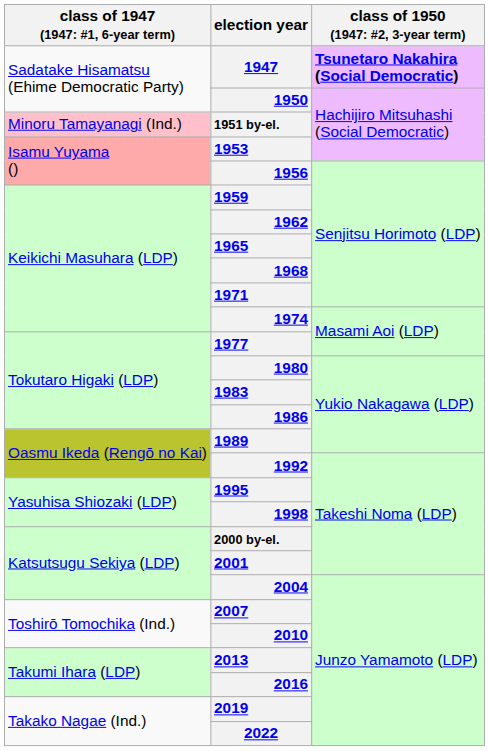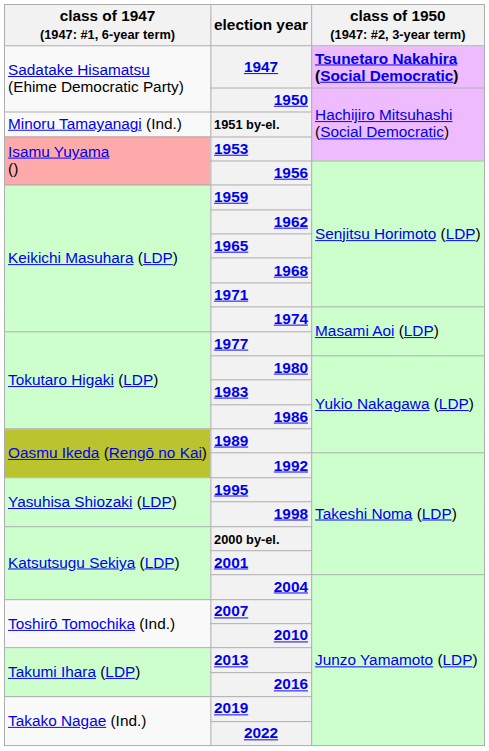(95, 124) pink background -> (95, 124) no background
